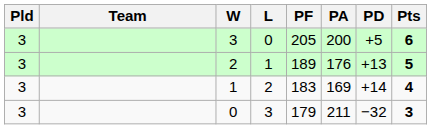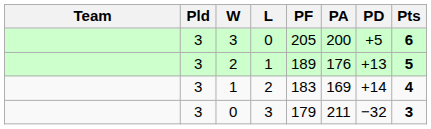columns swapped: (128, 16) <-> (22, 16)
